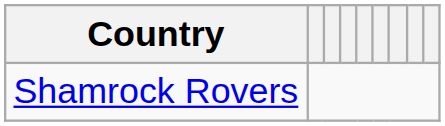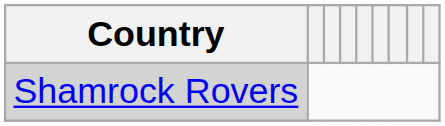(156, 91) no background -> (156, 91) lightgrey background
